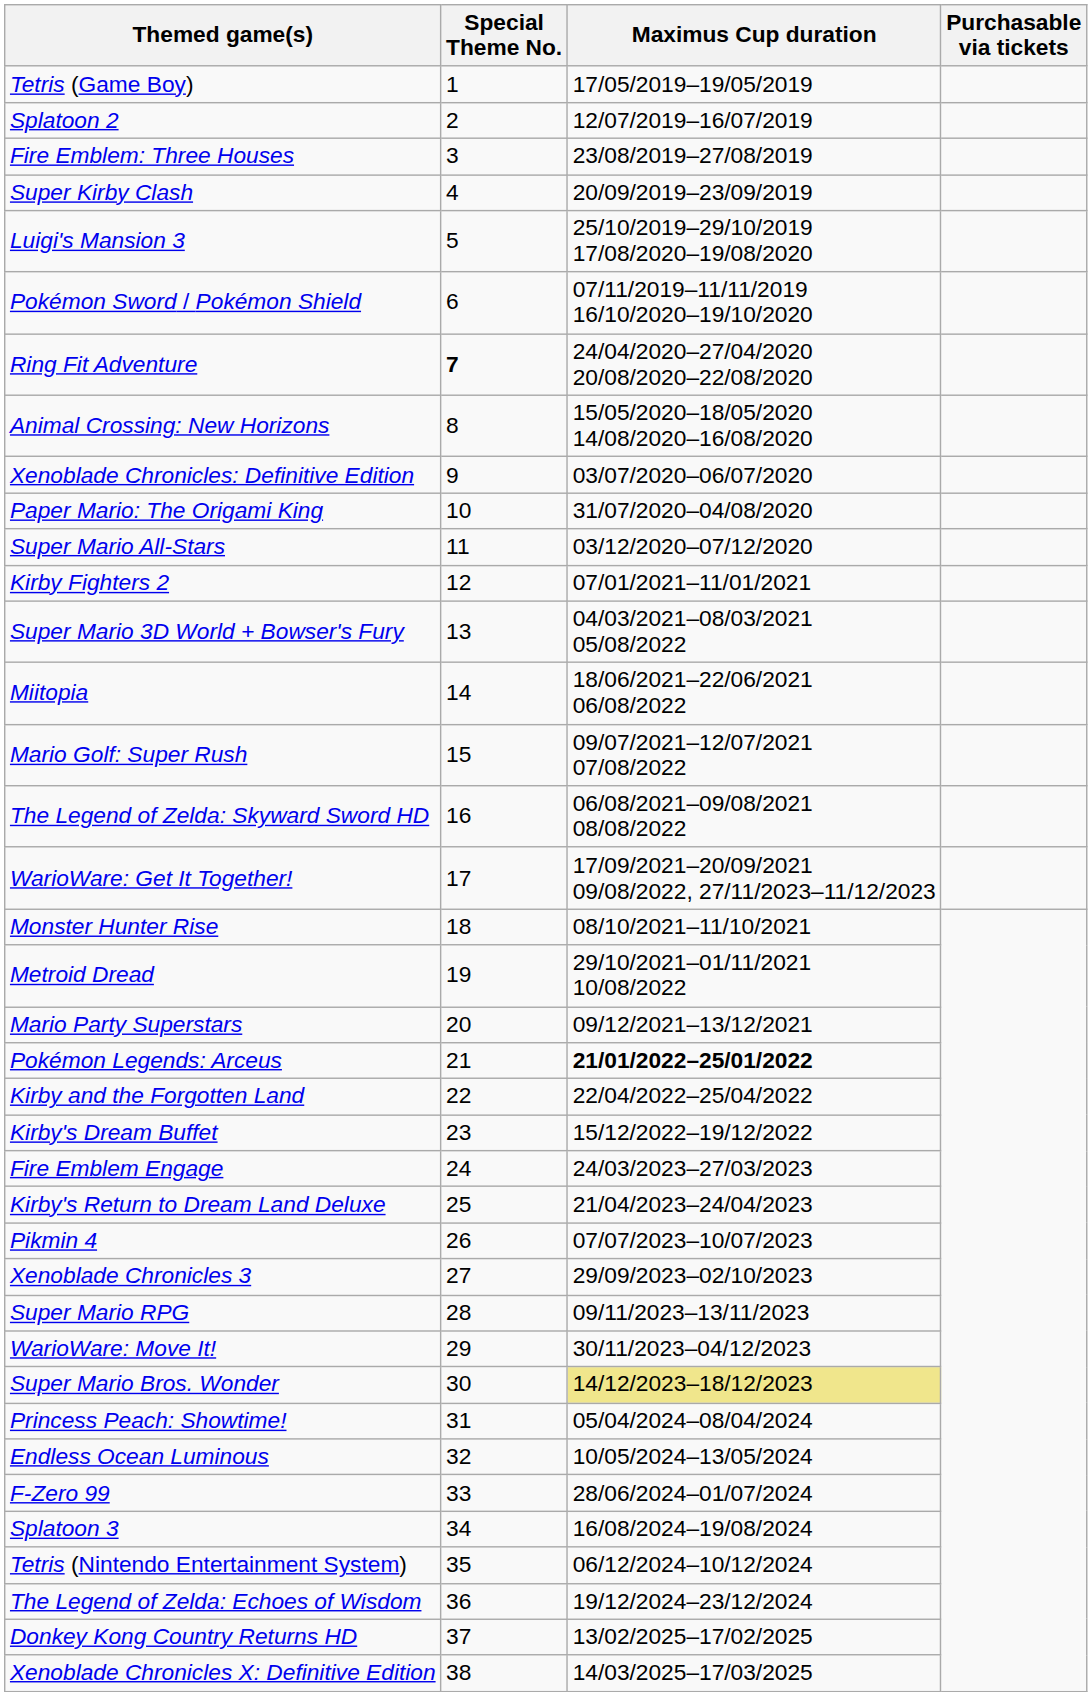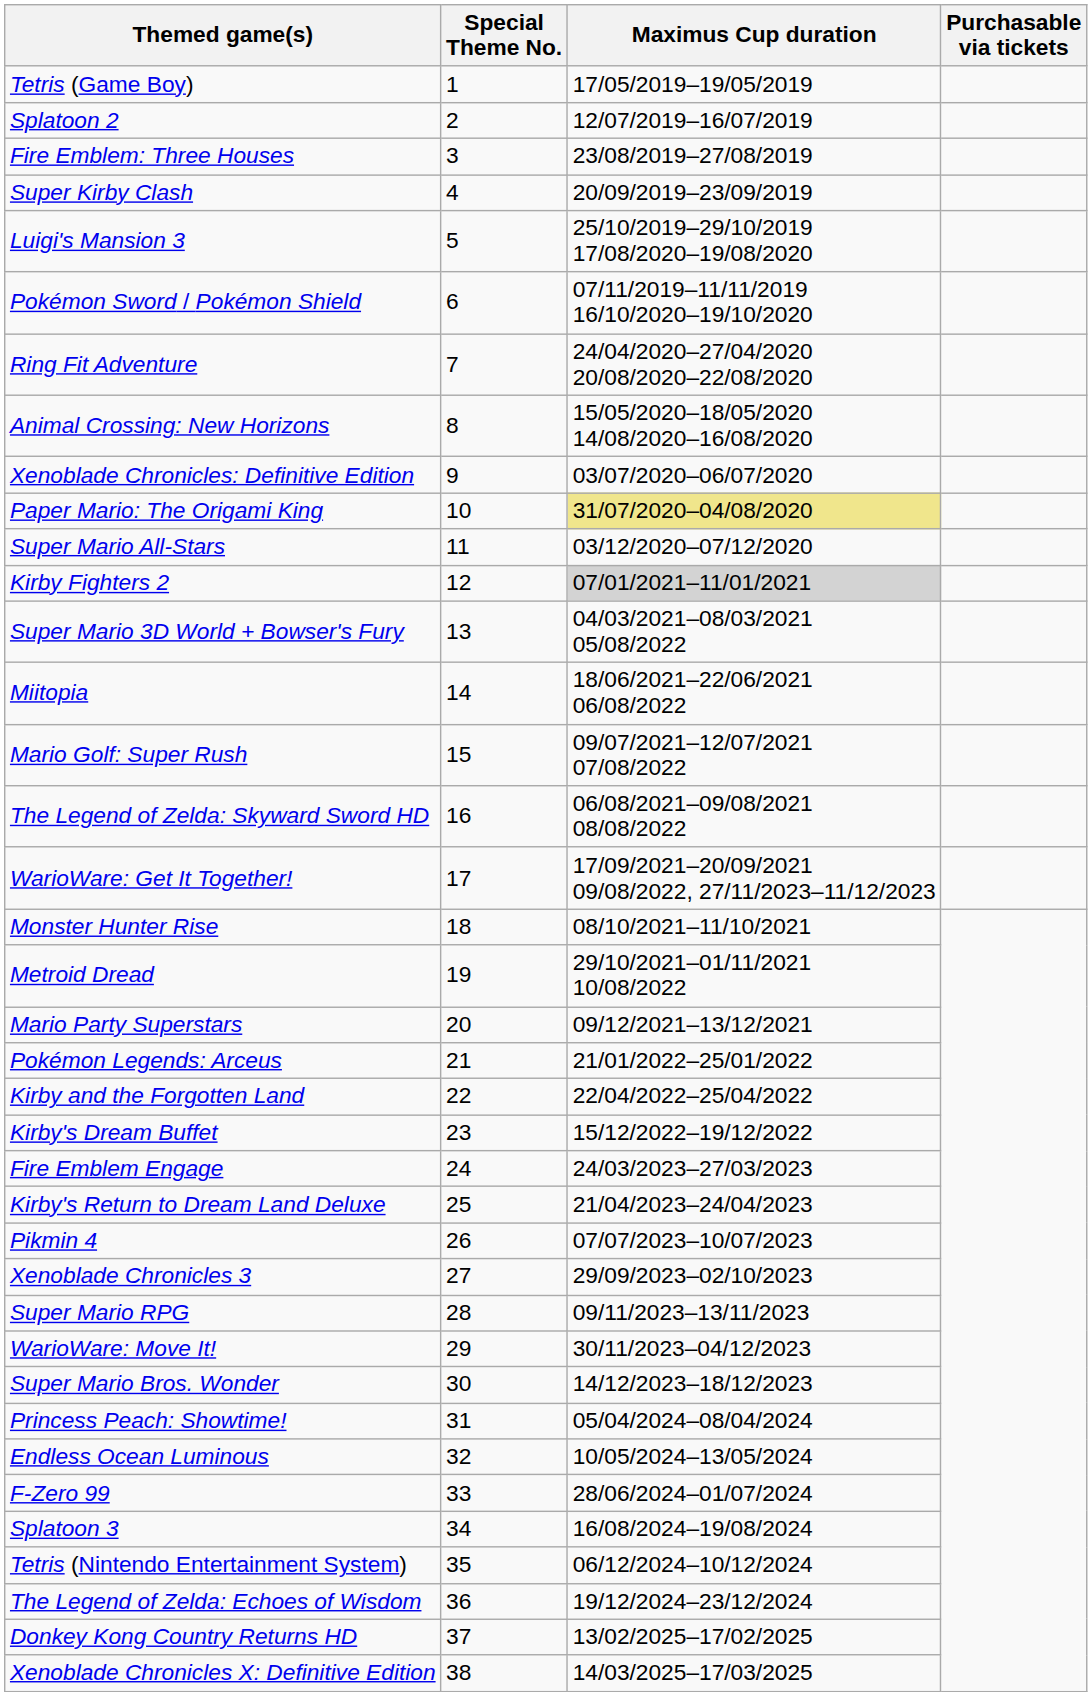(452, 364) bold -> (452, 364) normal
(693, 510) no background -> (693, 510) khaki background
(692, 582) no background -> (692, 582) lightgrey background
(693, 1060) bold -> (693, 1060) normal
(693, 1384) khaki background -> (693, 1384) no background
